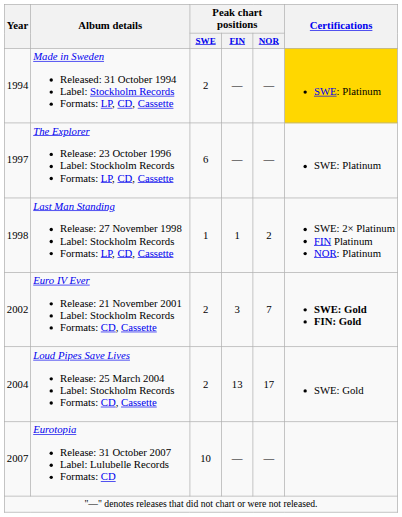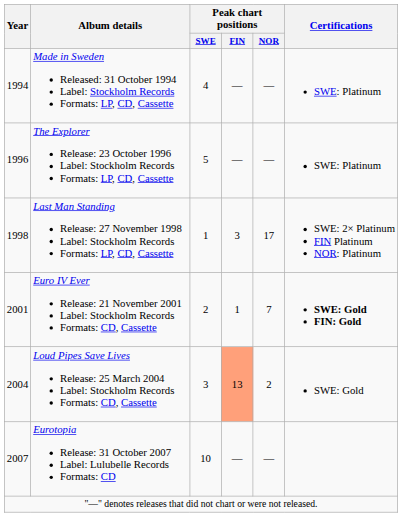(206, 85) 2 -> (206, 85) 4
(341, 92) gold background -> (341, 92) no background
(18, 160) 1997 -> (18, 160) 1996
(206, 160) 6 -> (206, 160) 5
(237, 235) 1 -> (237, 235) 3
(269, 235) 2 -> (269, 235) 17
(18, 309) 2002 -> (18, 309) 2001
(237, 309) 3 -> (237, 309) 1
(206, 384) 2 -> (206, 384) 3
(237, 384) no background -> (237, 384) lightsalmon background
(269, 384) 17 -> (269, 384) 2
